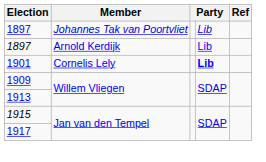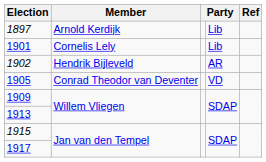- row: (19, 30)
(206, 64) bold -> (215, 47) normal
+ row: (19, 64)
+ row: (19, 81)
